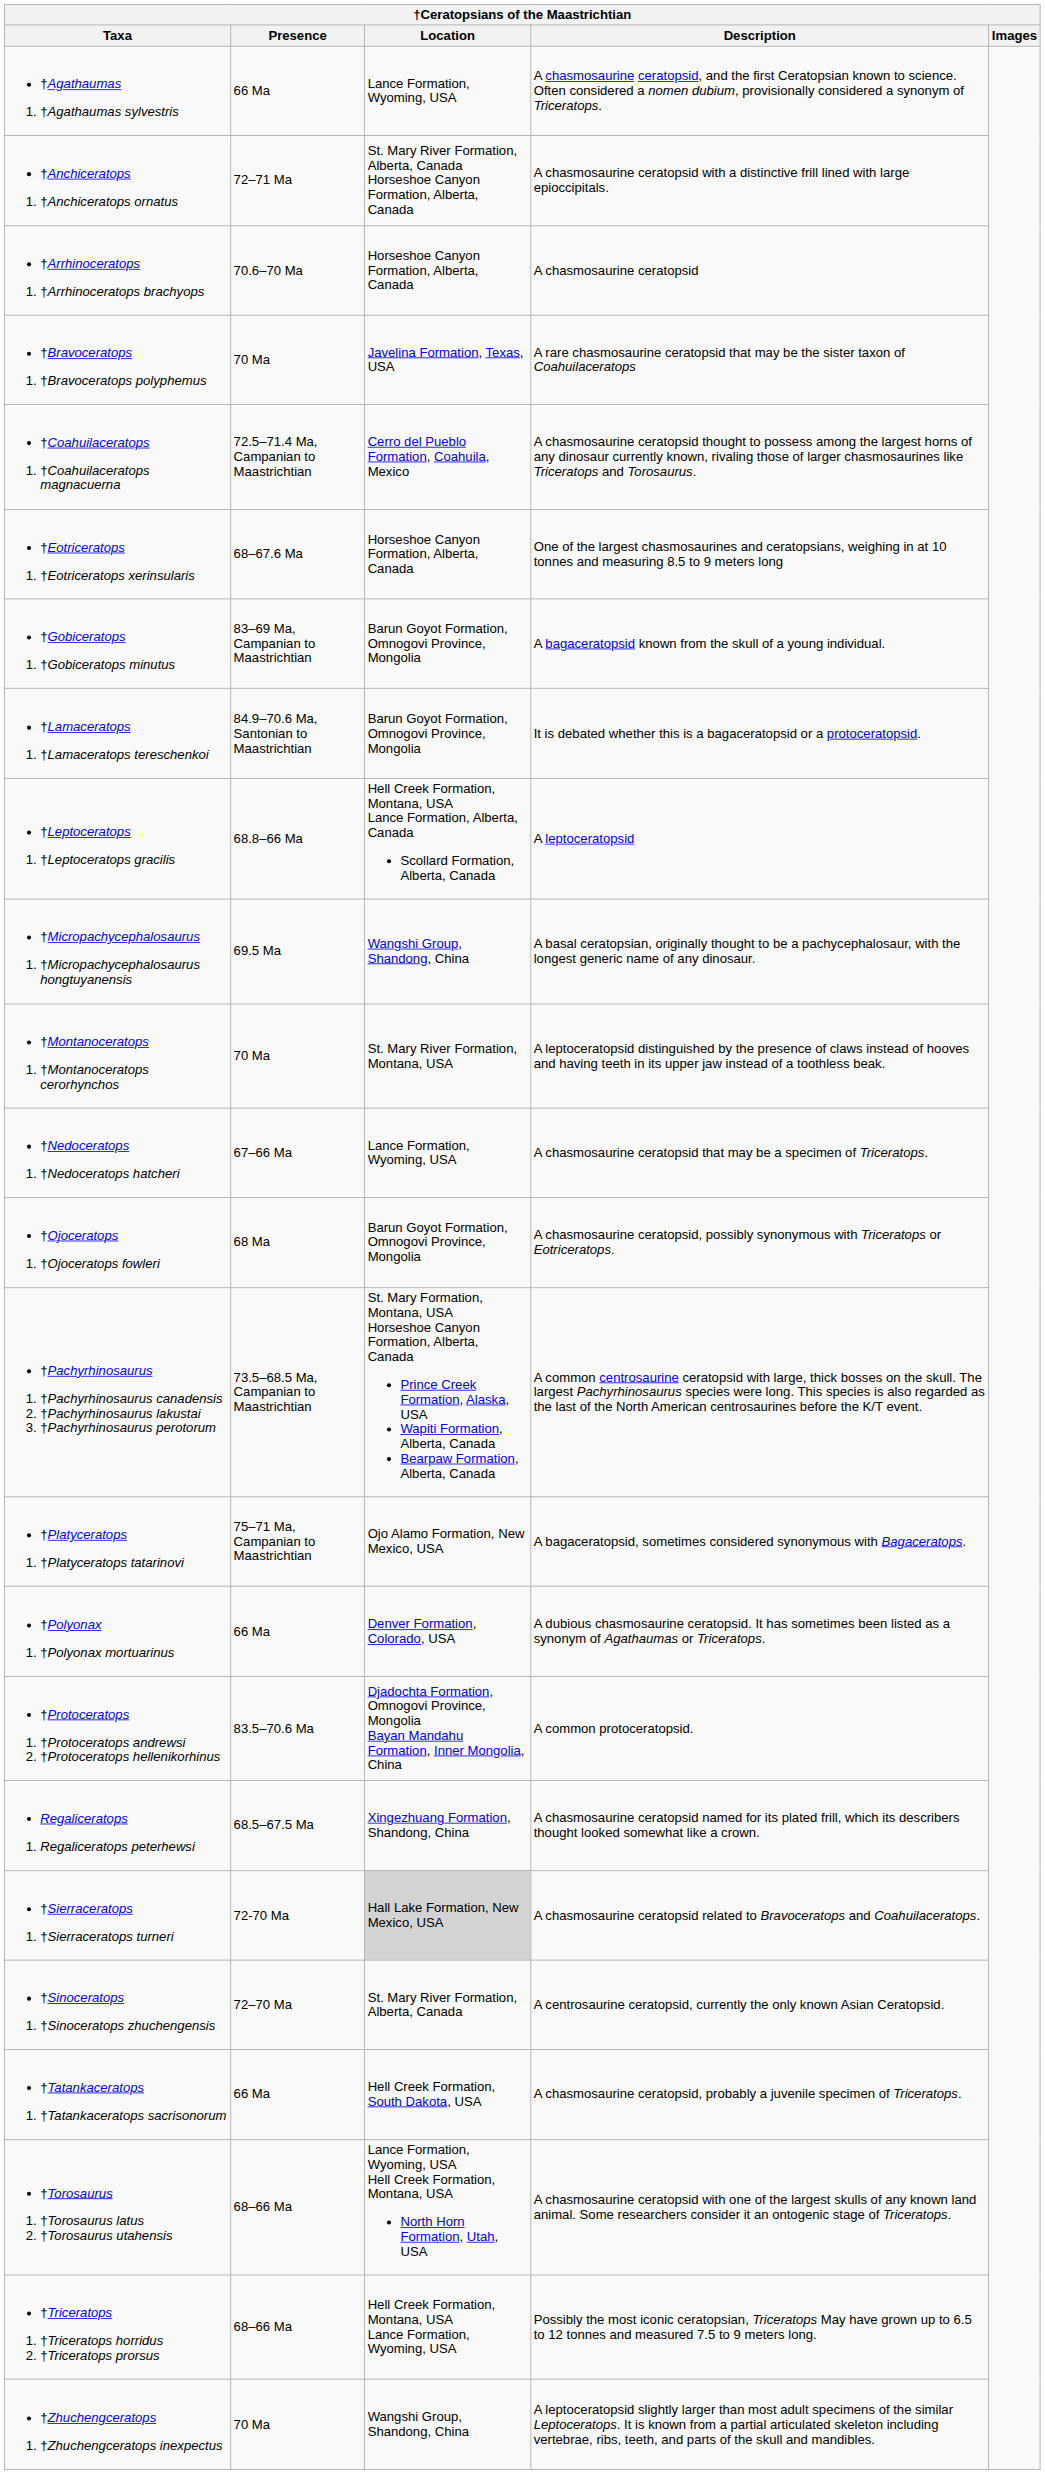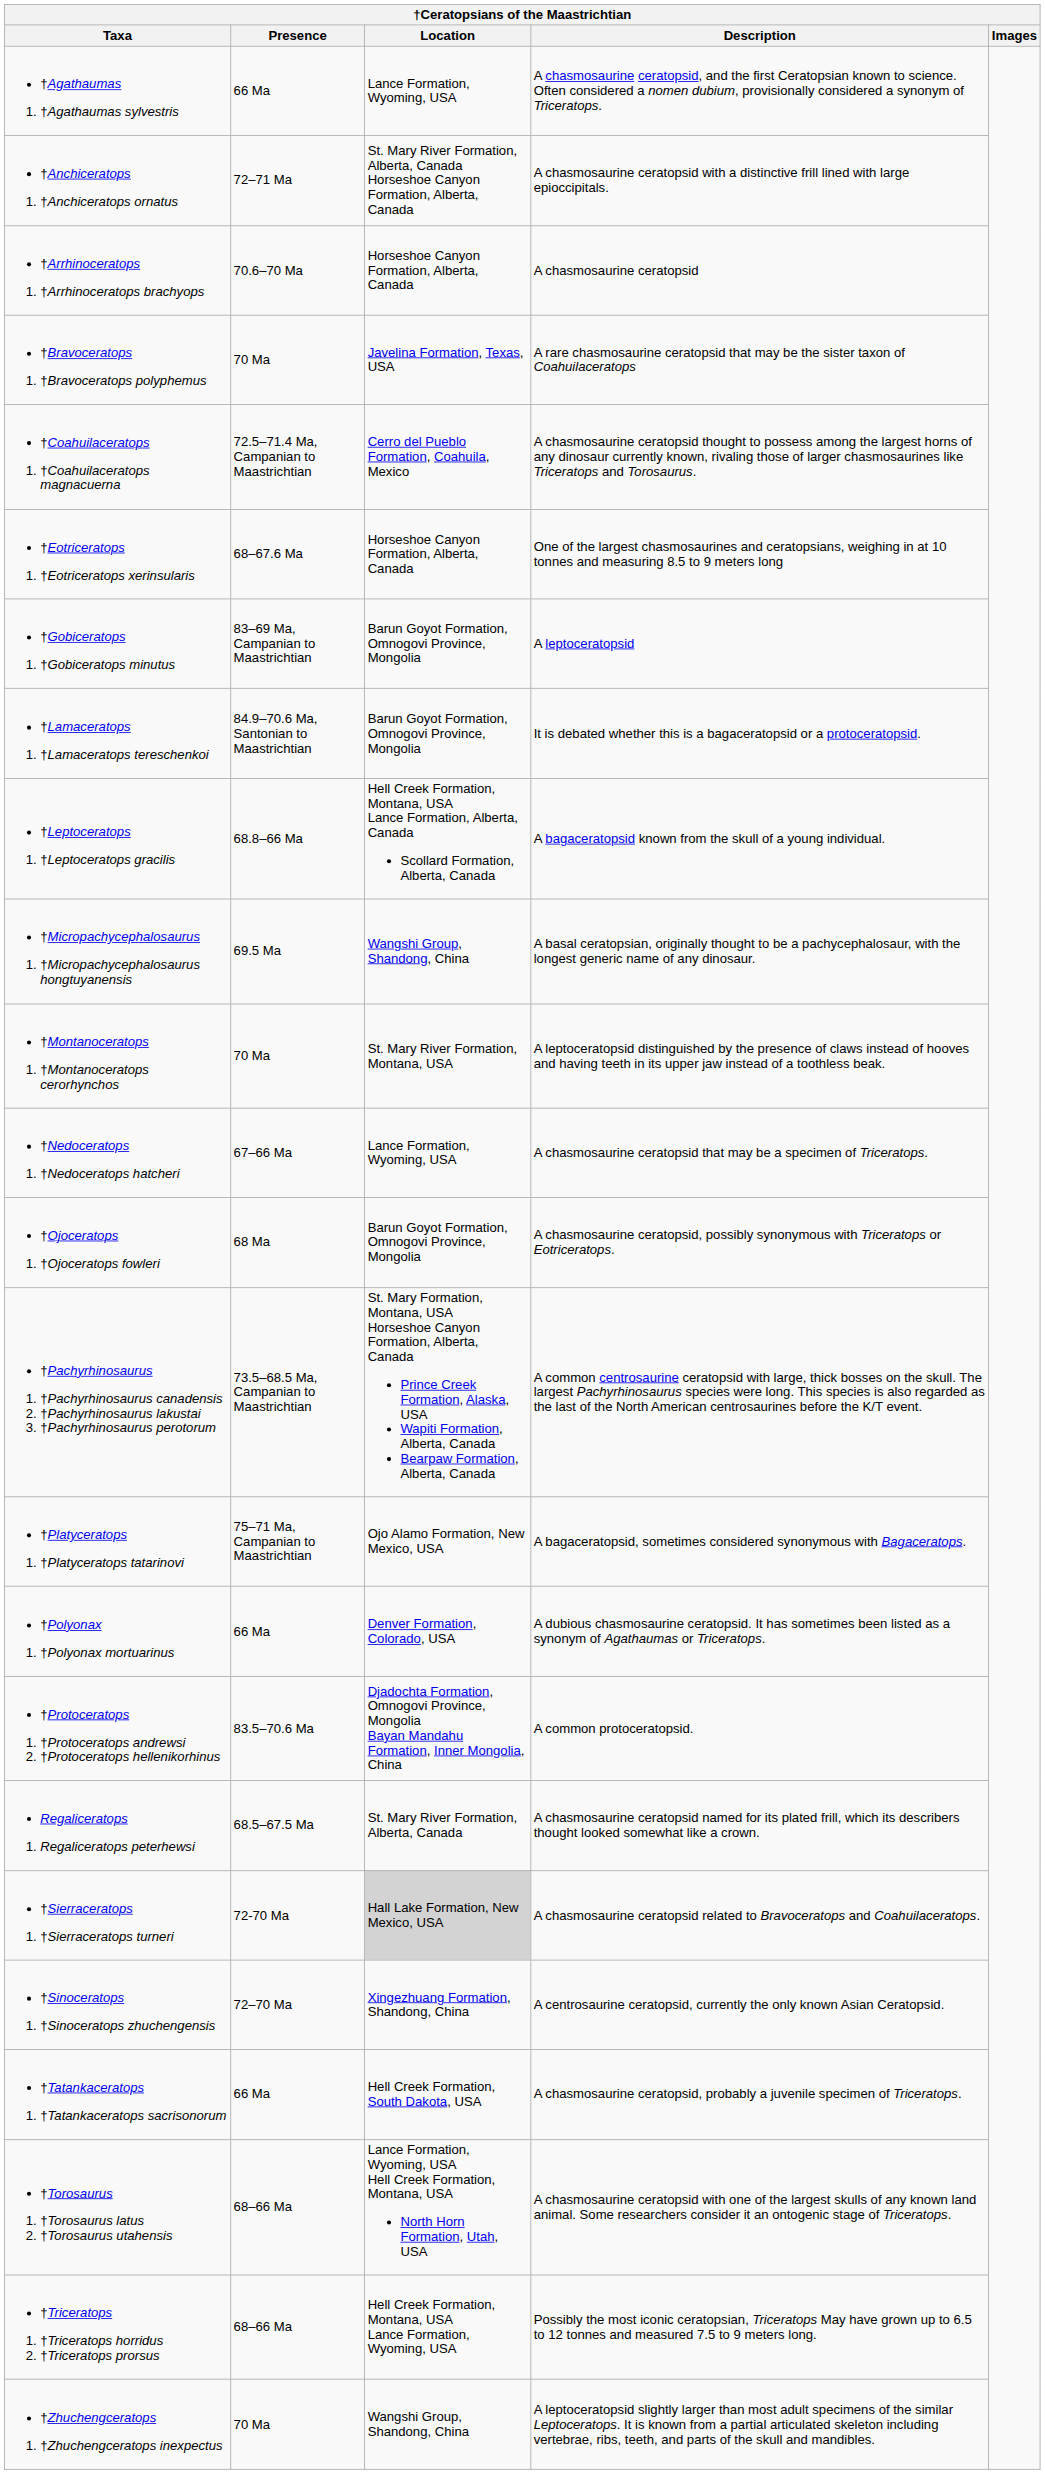(709, 643) A bagaceratopsid known from the skull of a young individual. -> (584, 643) A leptoceratopsid
(584, 838) A leptoceratopsid -> (709, 838) A bagaceratopsid known from the skull of a young individual.
(439, 1825) Xingezhuang Formation, Shandong, China -> (442, 1825) St. Mary River Formation, Alberta, Canada
(442, 2004) St. Mary River Formation, Alberta, Canada -> (439, 2004) Xingezhuang Formation, Shandong, China
